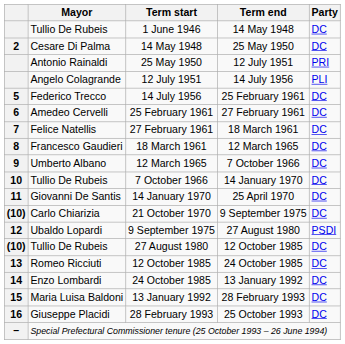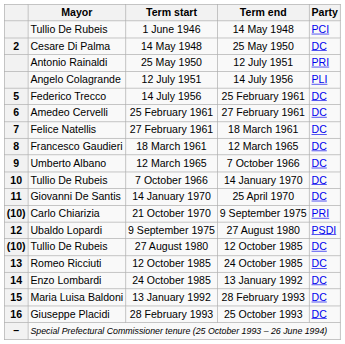(319, 29) DC -> (320, 29) PCI
(319, 213) DC -> (320, 213) PRI
